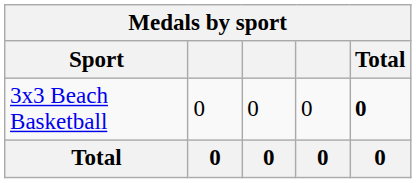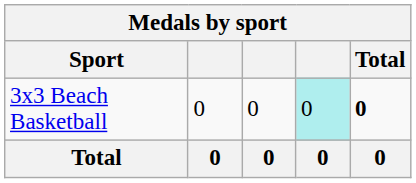(307, 108) no background -> (307, 108) paleturquoise background
